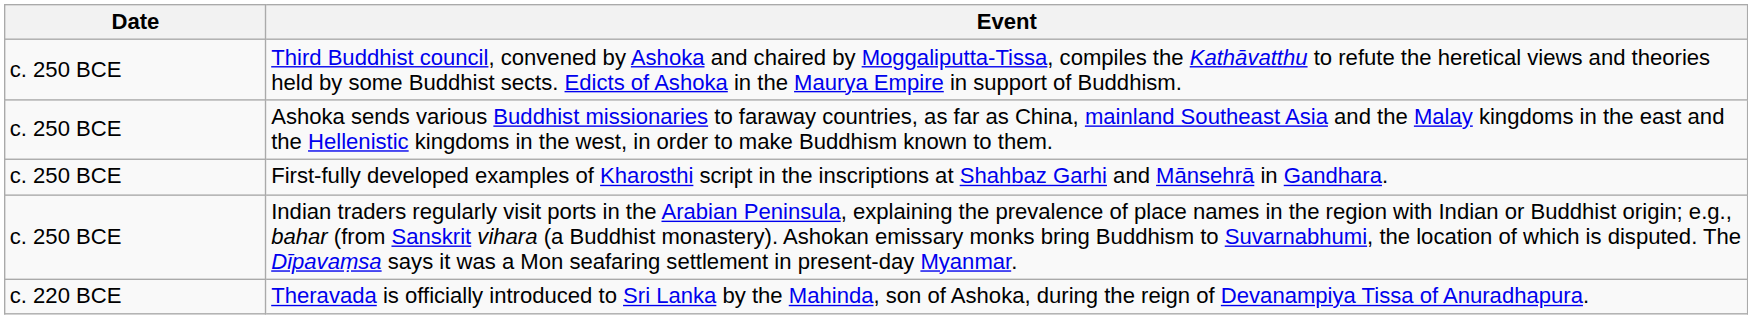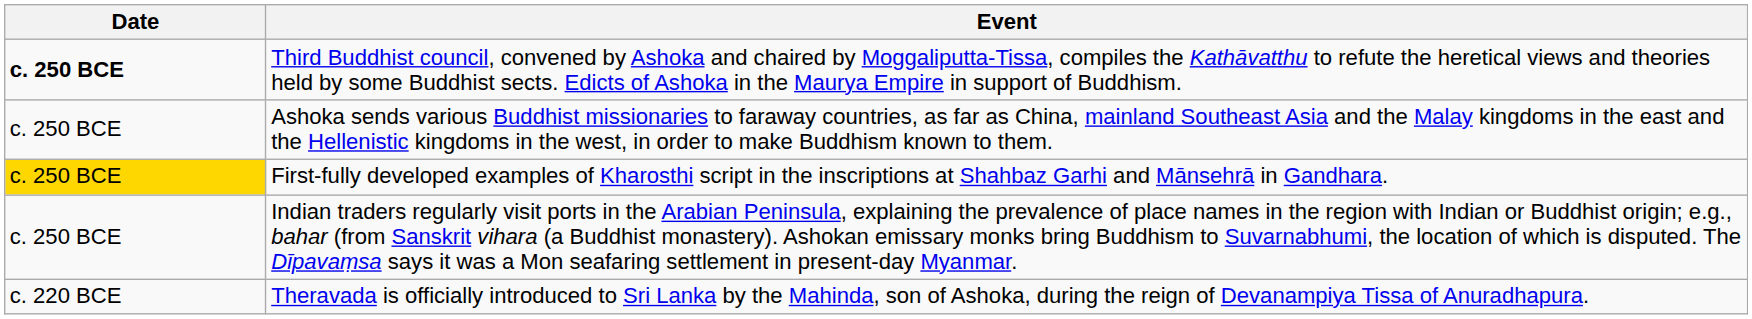(66, 69) normal -> (67, 69) bold
(66, 176) no background -> (66, 176) gold background
